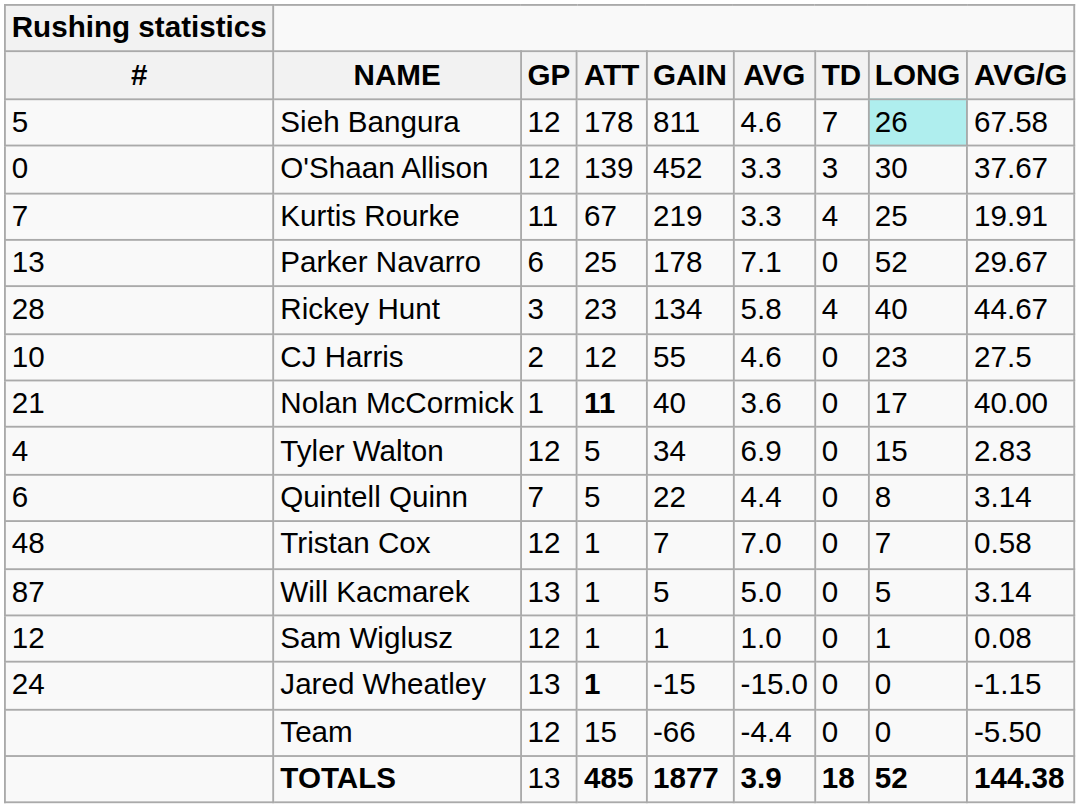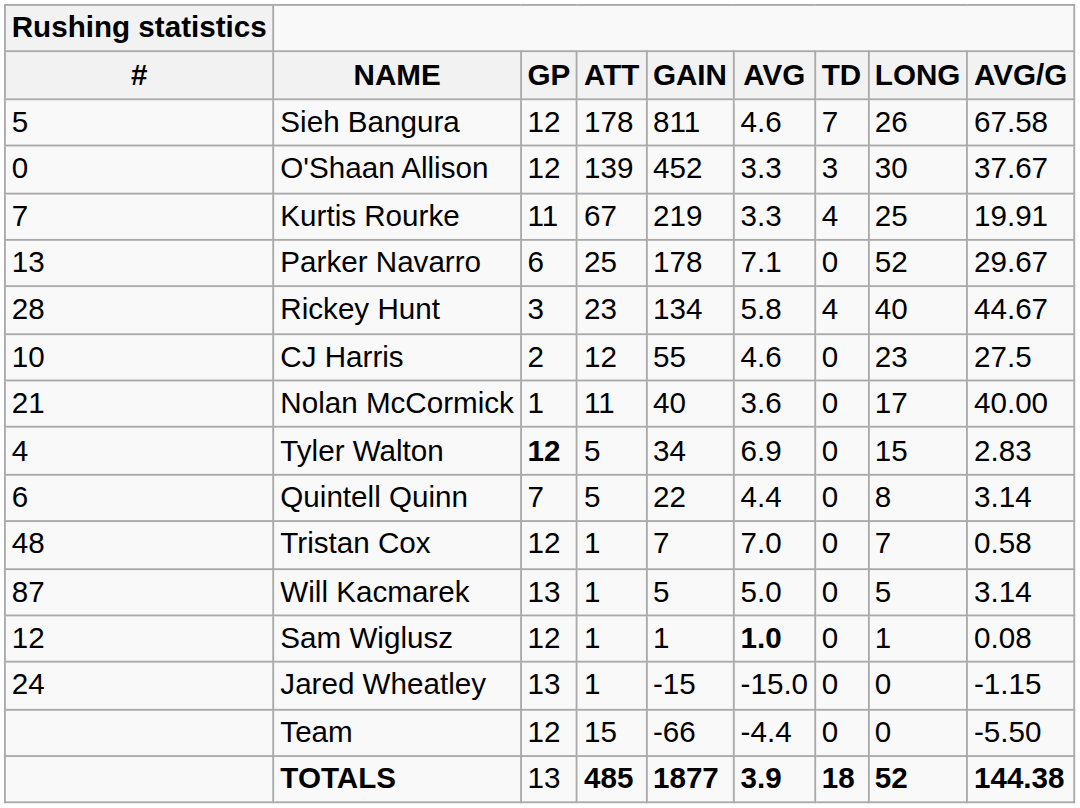(891, 121) paleturquoise background -> (891, 121) no background
(600, 403) bold -> (599, 403) normal
(544, 450) normal -> (544, 450) bold
(761, 638) normal -> (761, 638) bold
(592, 685) bold -> (592, 685) normal
